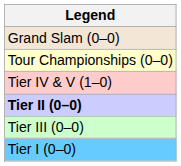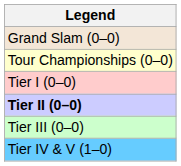(60, 82) Tier IV & V (1–0) -> (42, 82) Tier I (0–0)
(42, 149) Tier I (0–0) -> (60, 149) Tier IV & V (1–0)
